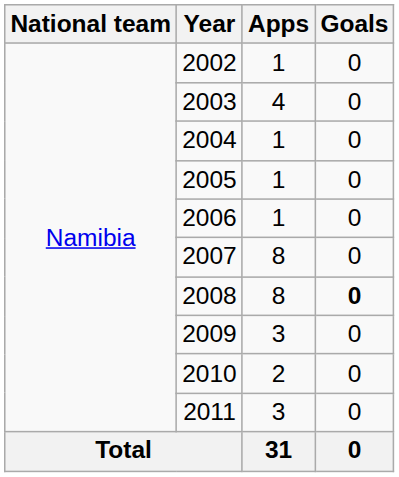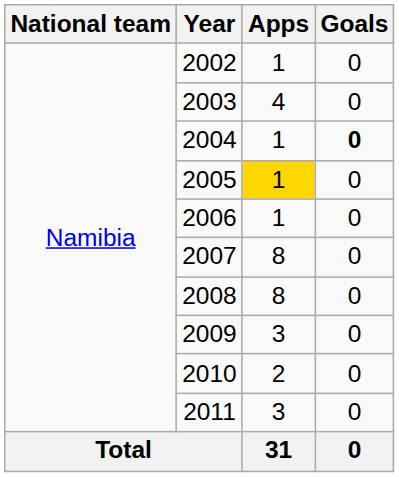(354, 140) normal -> (354, 140) bold
(279, 179) no background -> (279, 179) gold background
(354, 295) bold -> (354, 295) normal
